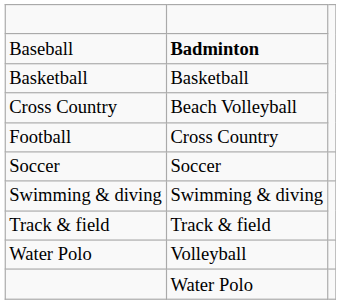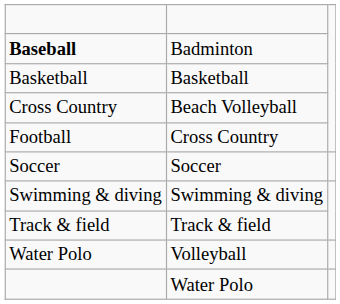(41, 48) normal -> (43, 48) bold
(215, 48) bold -> (212, 48) normal
